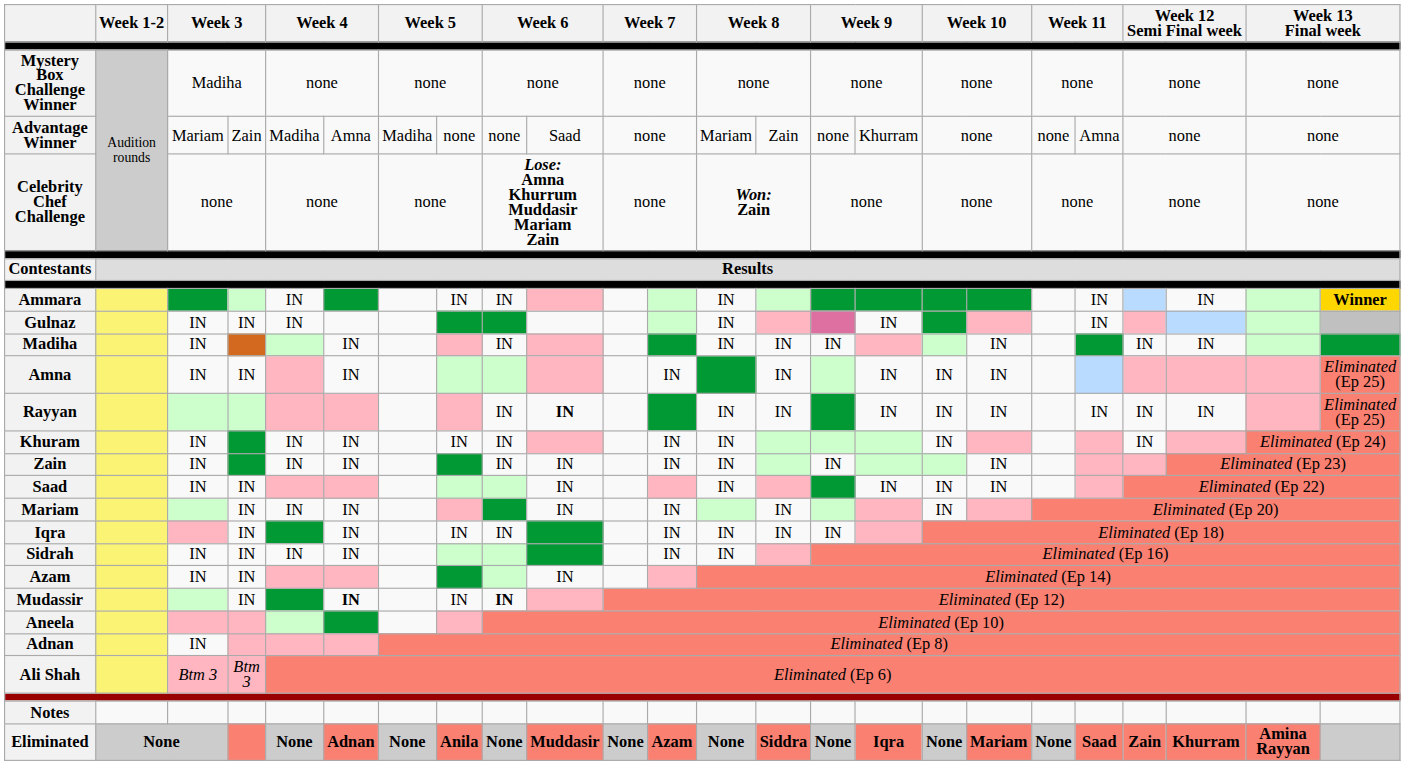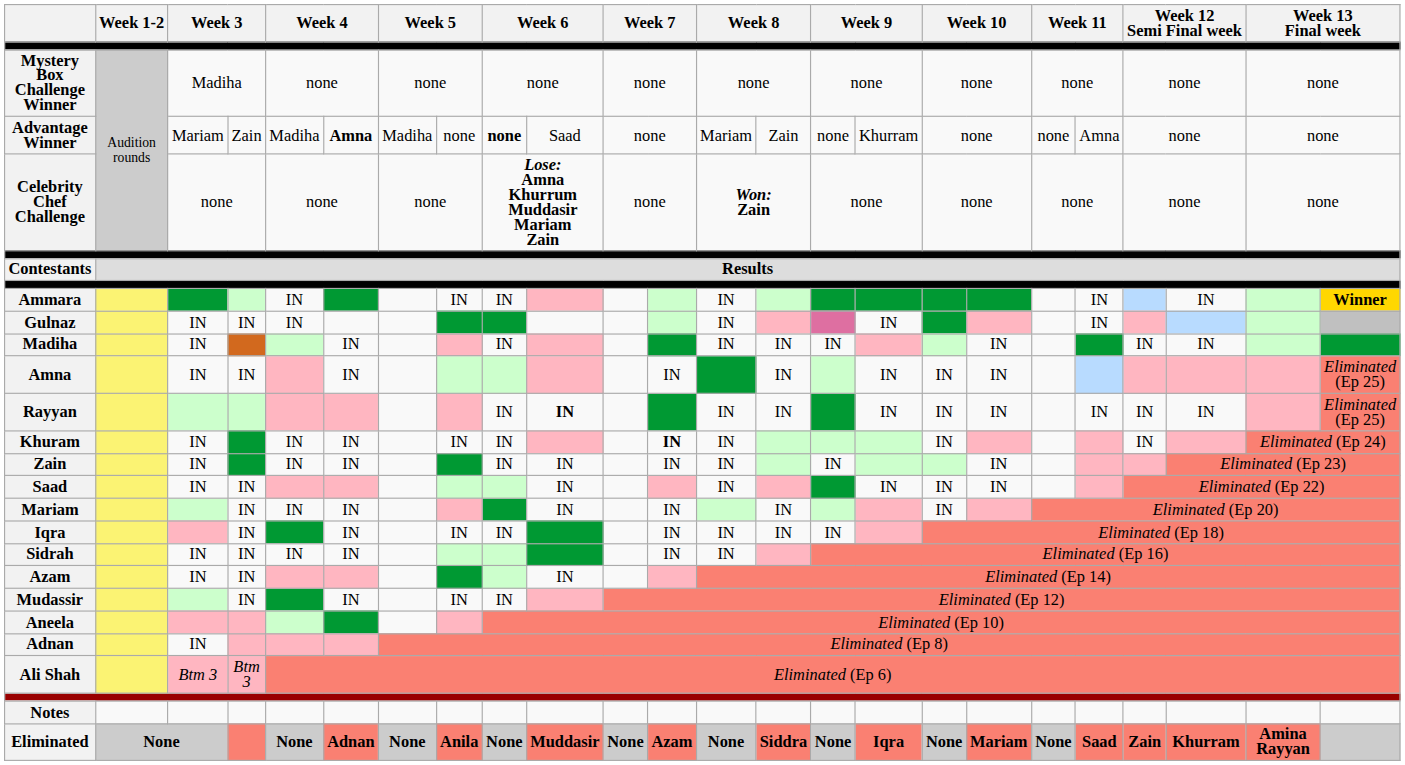(351, 135) normal -> (351, 135) bold
(504, 135) normal -> (504, 135) bold
(672, 442) normal -> (672, 442) bold
(351, 599) bold -> (351, 599) normal
(504, 599) bold -> (504, 599) normal
